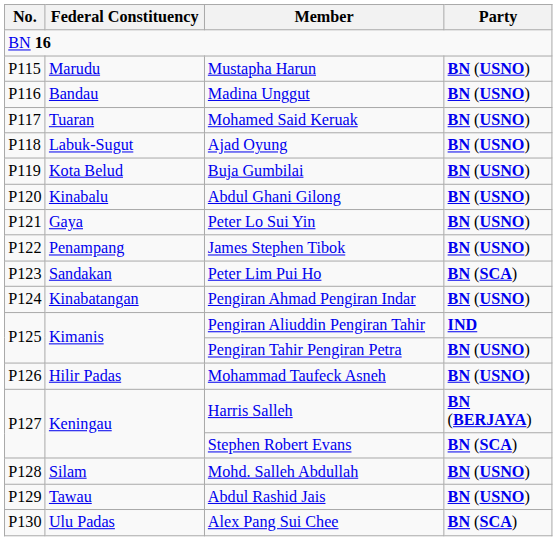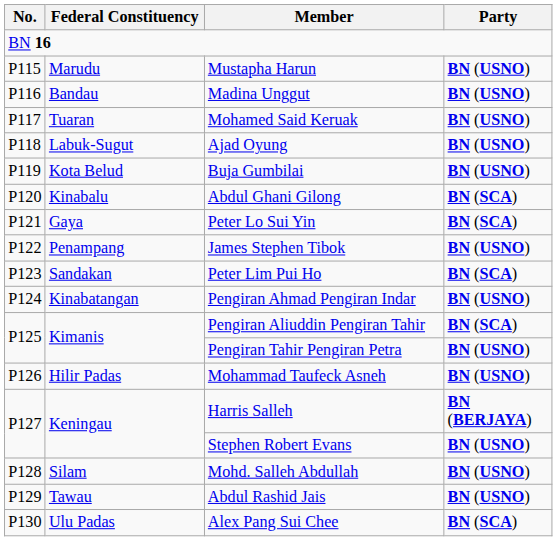(489, 196) BN (USNO) -> (482, 196) BN (SCA)
(489, 222) BN (USNO) -> (482, 222) BN (SCA)
(462, 324) IND -> (482, 324) BN (SCA)
(482, 445) BN (SCA) -> (489, 445) BN (USNO)
